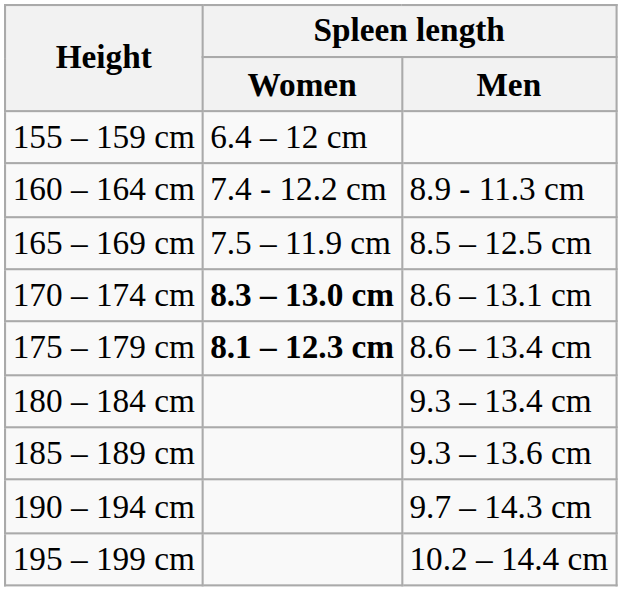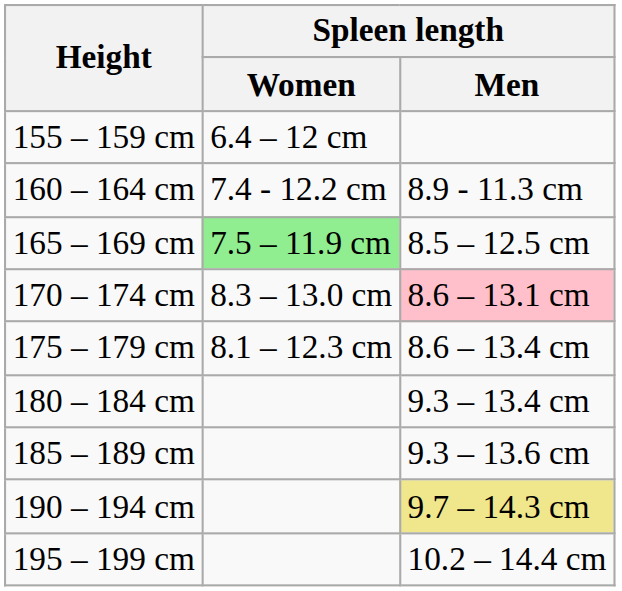(301, 242) no background -> (301, 242) lightgreen background
(302, 294) bold -> (301, 294) normal
(500, 294) no background -> (499, 294) pink background
(302, 347) bold -> (301, 347) normal
(500, 505) no background -> (499, 505) khaki background
